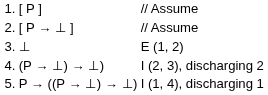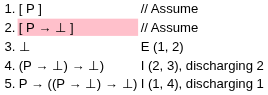(46, 27) no background -> (46, 27) pink background
